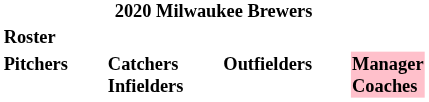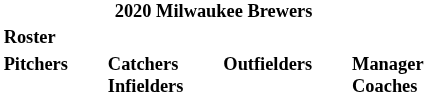(388, 74) pink background -> (388, 74) no background
